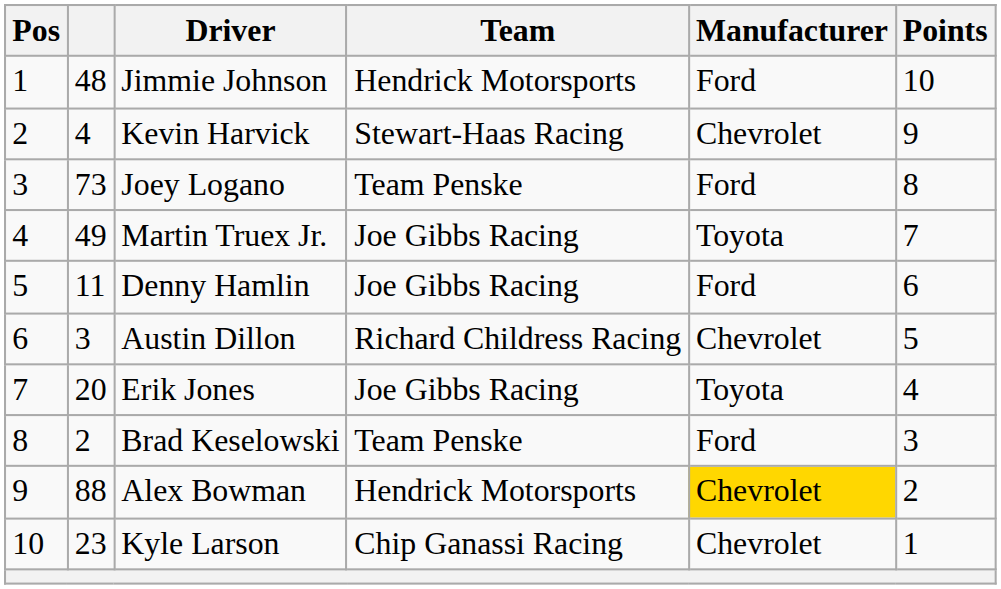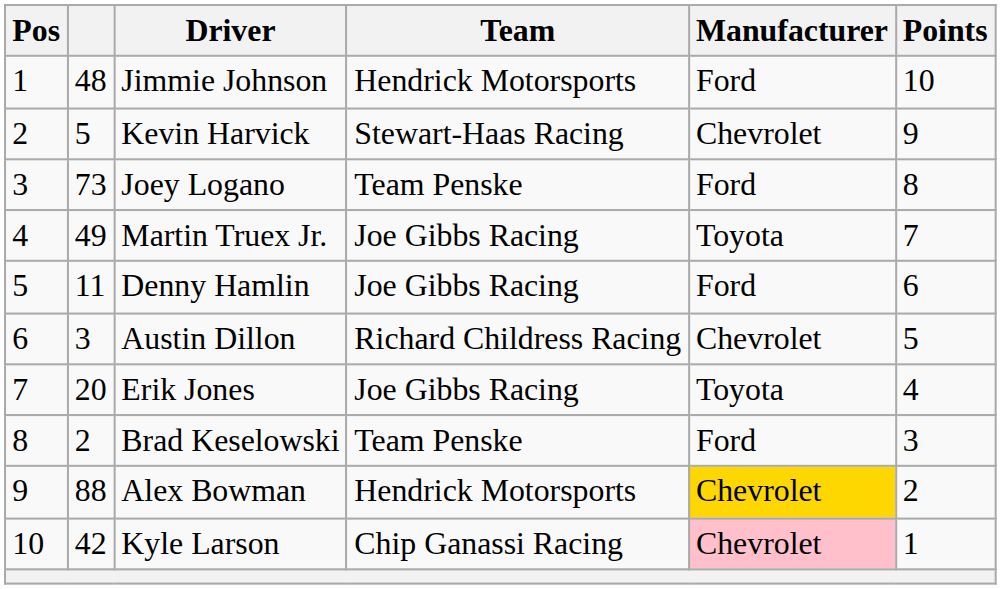(83, 132) 4 -> (83, 132) 5
(91, 542) 23 -> (91, 542) 42
(759, 542) no background -> (759, 542) pink background
